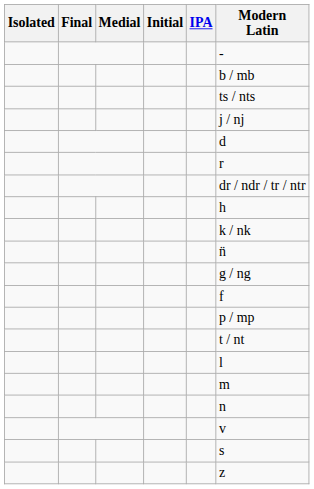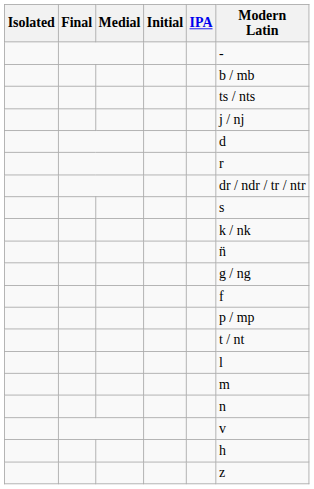(222, 207) h -> (222, 207) s
(222, 450) s -> (222, 450) h
